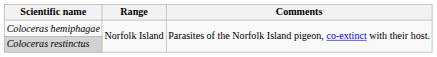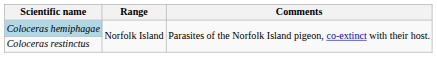(53, 28) no background -> (53, 28) lightblue background
(48, 44) lightgrey background -> (48, 44) no background
